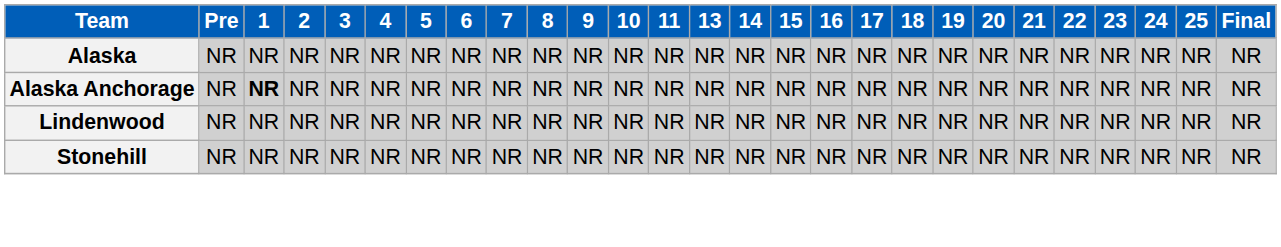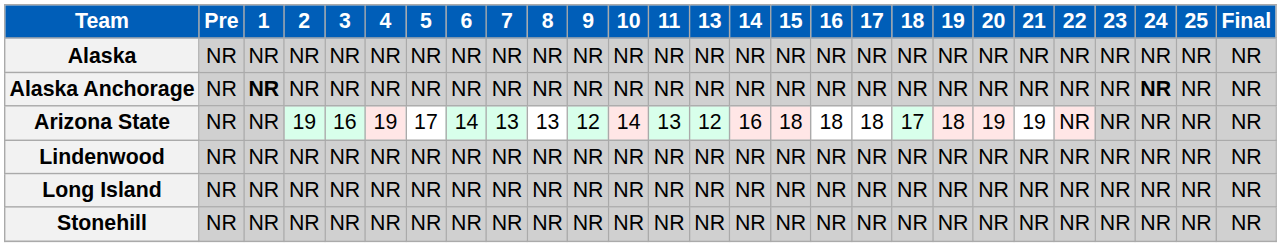(1156, 88) normal -> (1156, 88) bold
+ row: (102, 122)
+ row: (102, 190)
